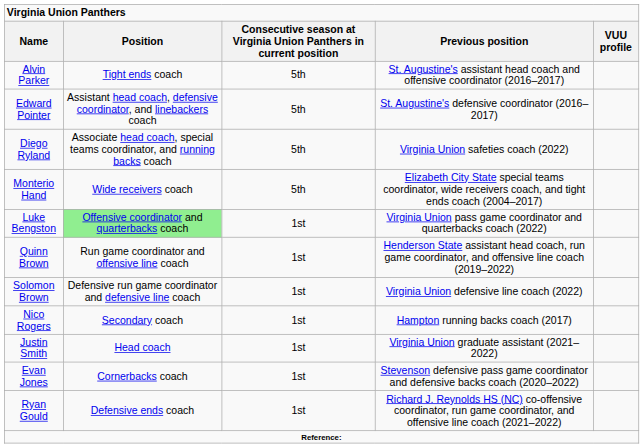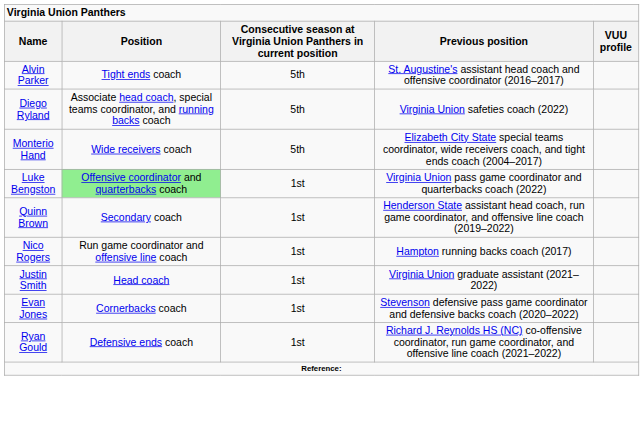- row: (34, 110)
(142, 258) Run game coordinator and offensive line coach -> (141, 218) Secondary coach
- row: (34, 292)
(142, 320) Secondary coach -> (141, 252) Run game coordinator and offensive line coach
